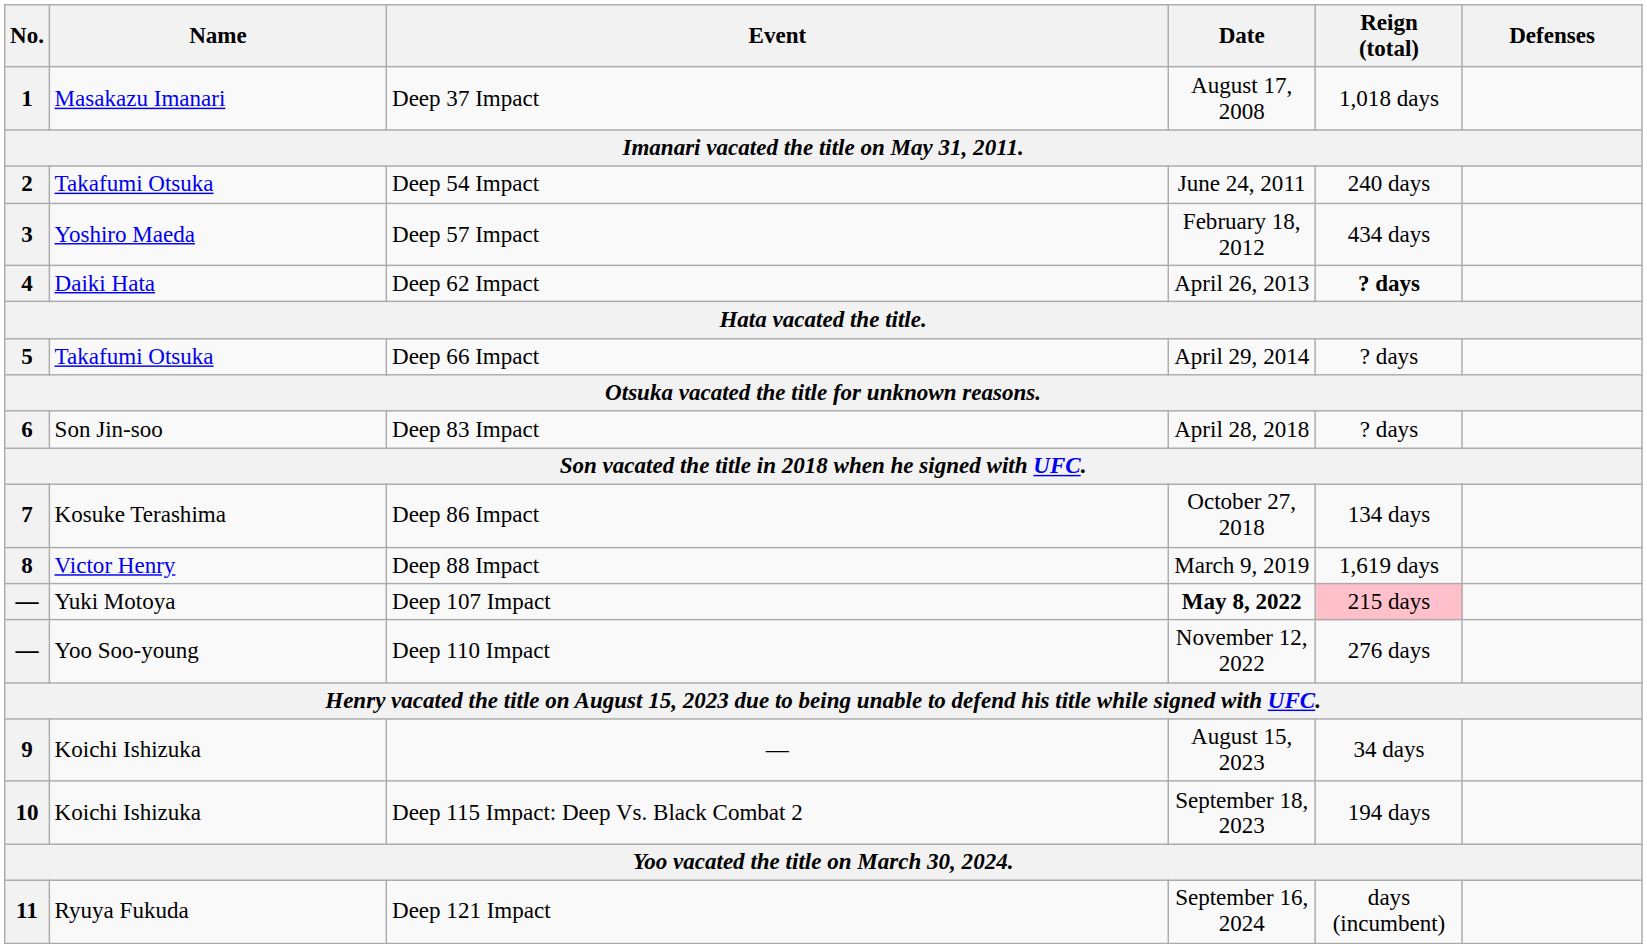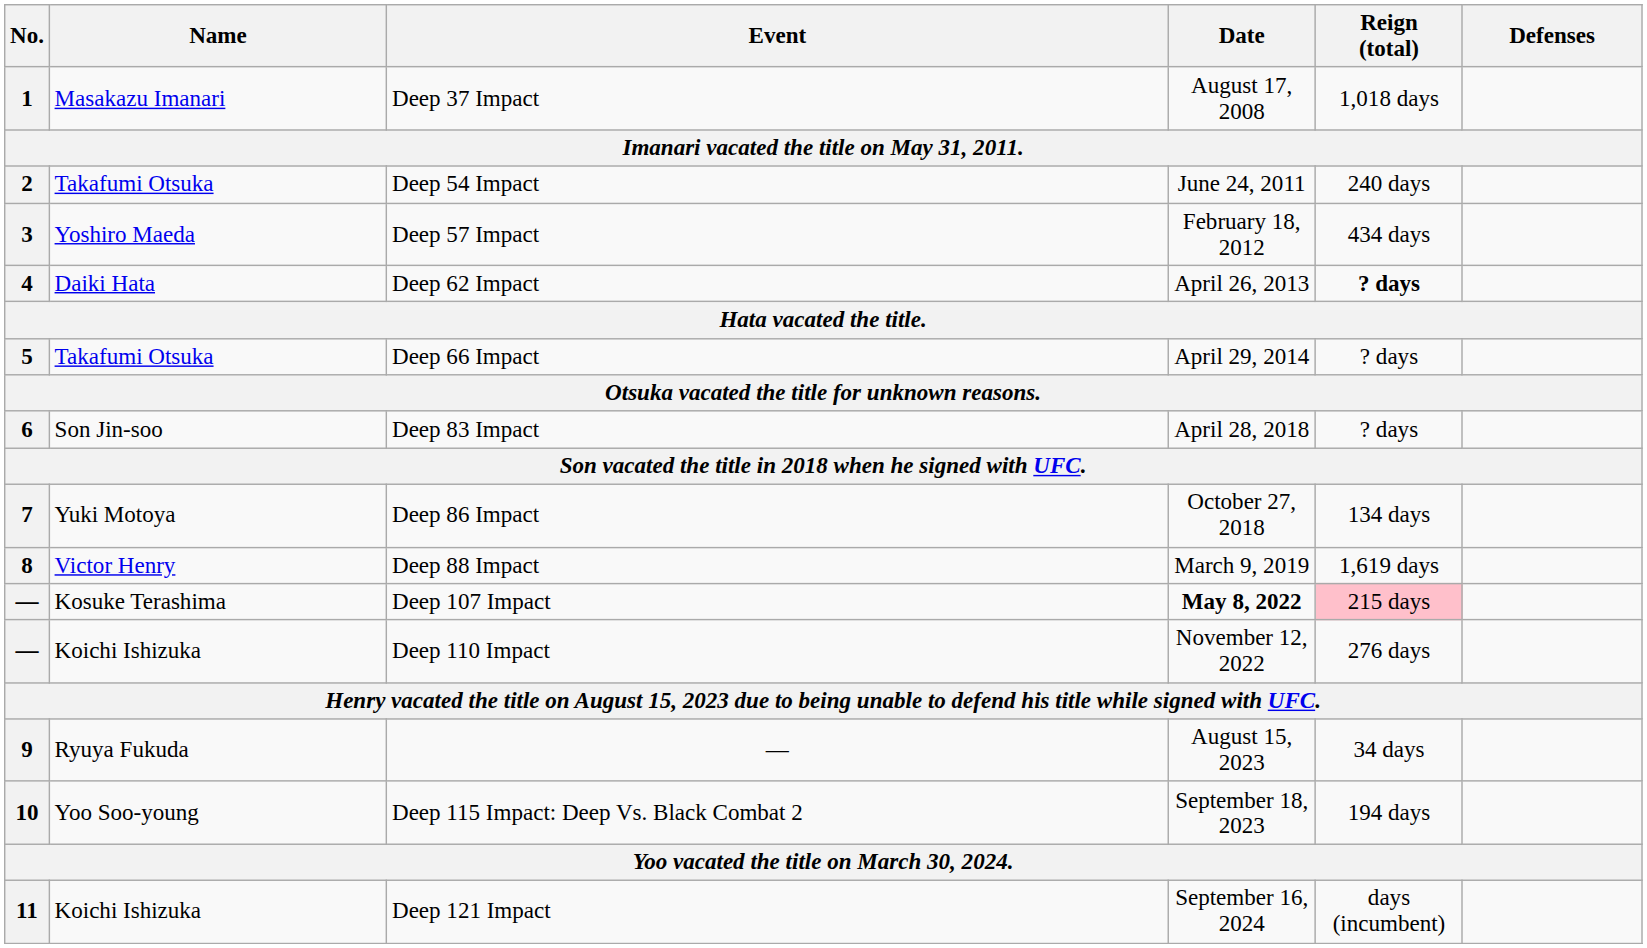(140, 515) Kosuke Terashima -> (115, 515) Yuki Motoya
(115, 601) Yuki Motoya -> (140, 601) Kosuke Terashima
(127, 650) Yoo Soo-young -> (128, 650) Koichi Ishizuka
(128, 749) Koichi Ishizuka -> (122, 749) Ryuya Fukuda
(128, 812) Koichi Ishizuka -> (127, 812) Yoo Soo-young
(122, 911) Ryuya Fukuda -> (128, 911) Koichi Ishizuka
